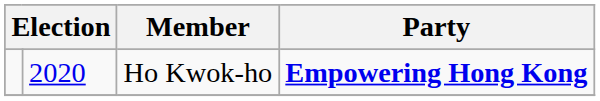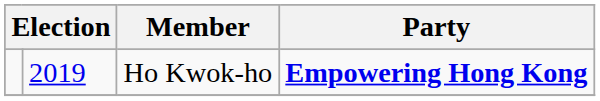(57, 71) 2020 -> (57, 71) 2019
